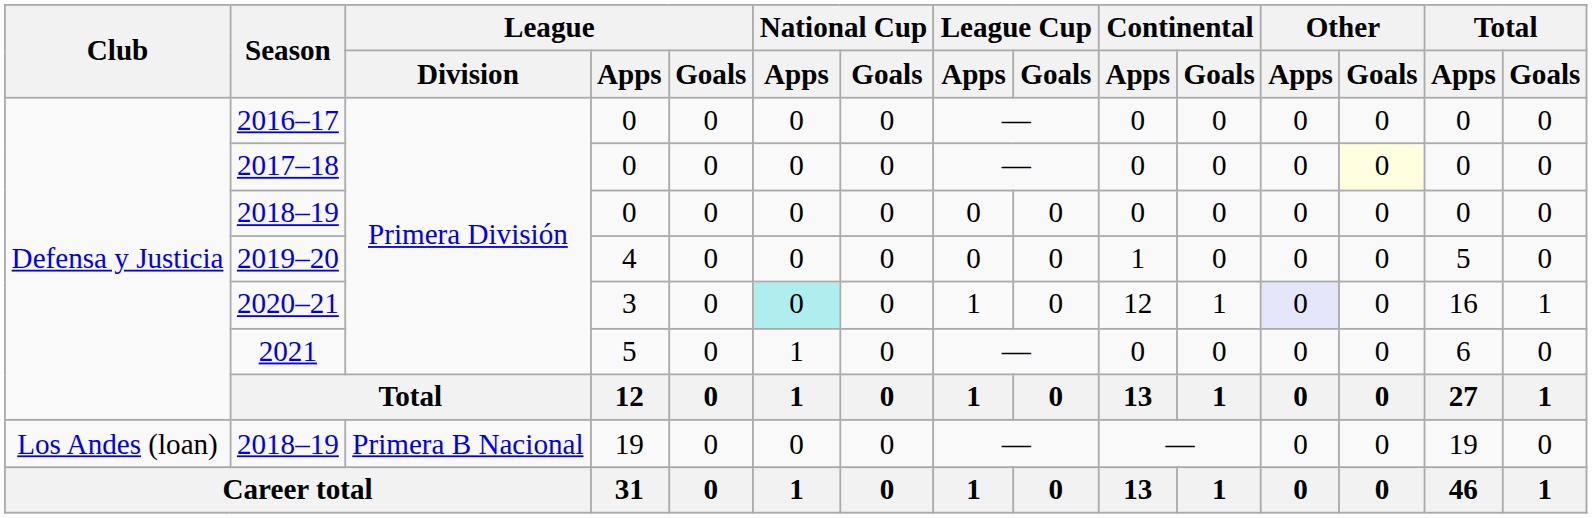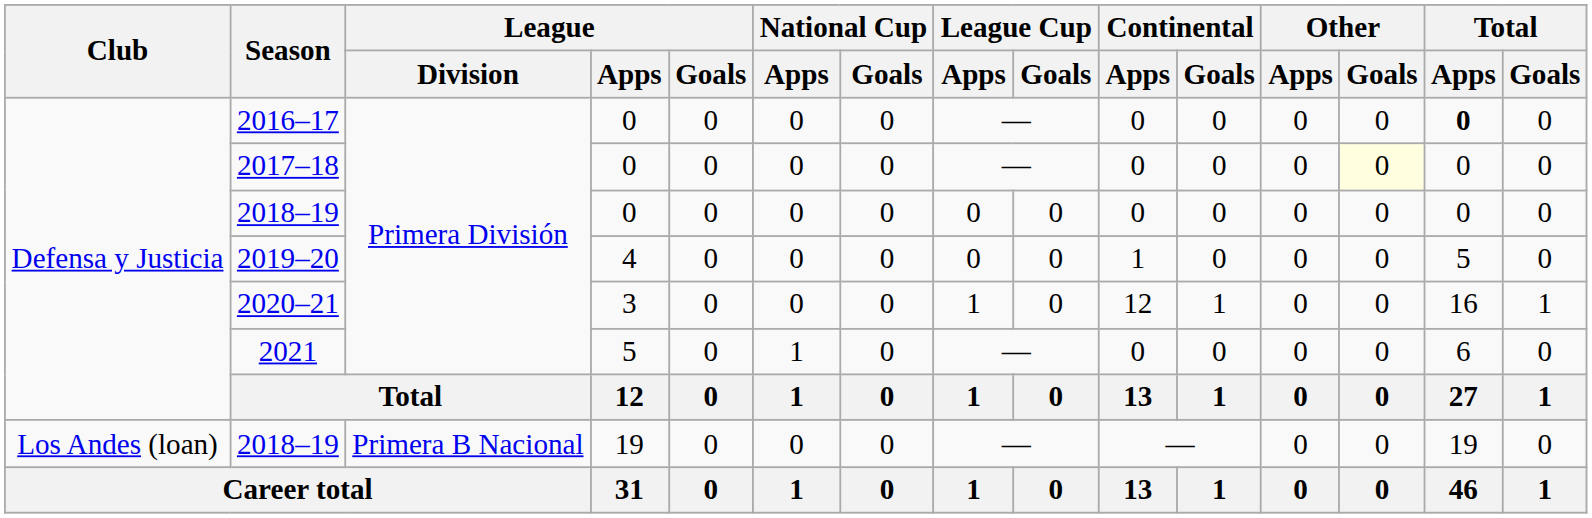(1463, 119) normal -> (1463, 119) bold
(796, 304) paleturquoise background -> (796, 304) no background
(1301, 304) lavender background -> (1301, 304) no background
